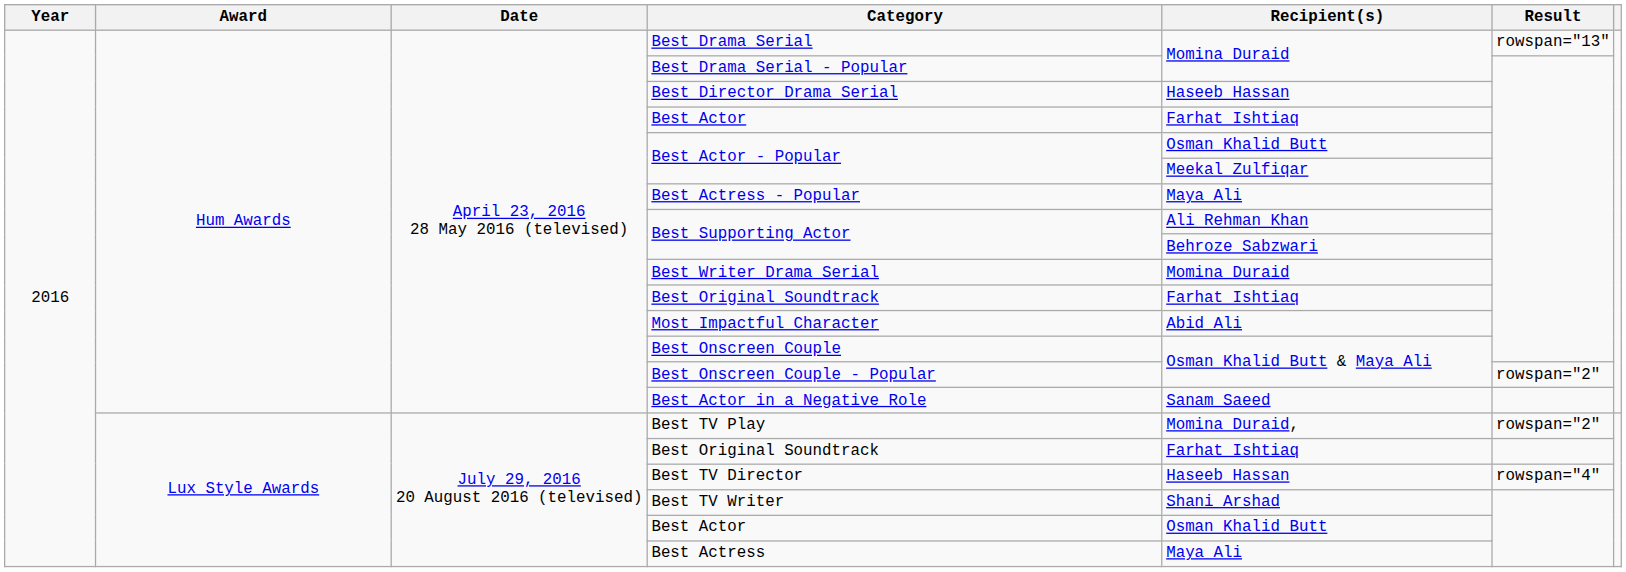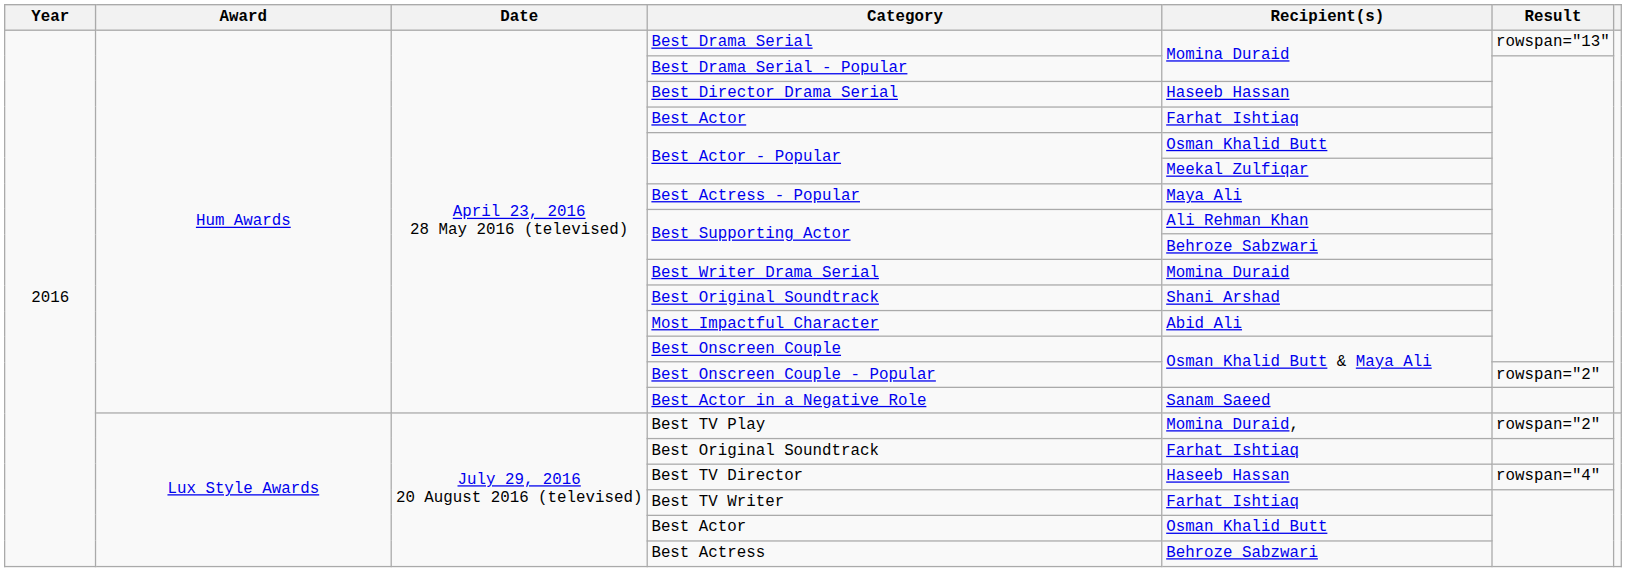(1233, 298) Farhat Ishtiaq -> (1223, 298) Shani Arshad
(1223, 503) Shani Arshad -> (1233, 503) Farhat Ishtiaq
(1204, 554) Maya Ali -> (1242, 554) Behroze Sabzwari
